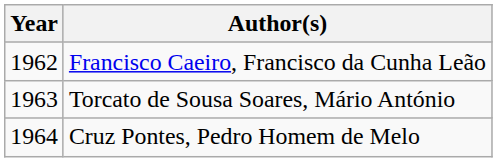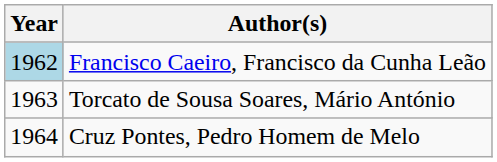(34, 61) no background -> (34, 61) lightblue background
